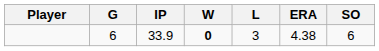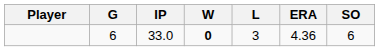(160, 35) 33.9 -> (160, 35) 33.0
(303, 35) 4.38 -> (303, 35) 4.36
